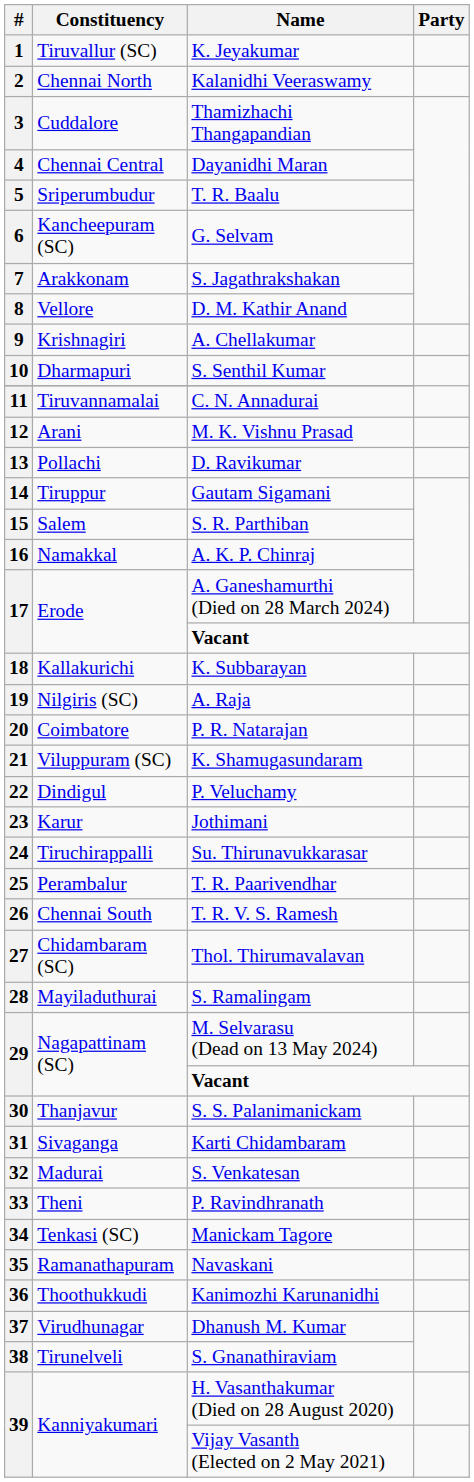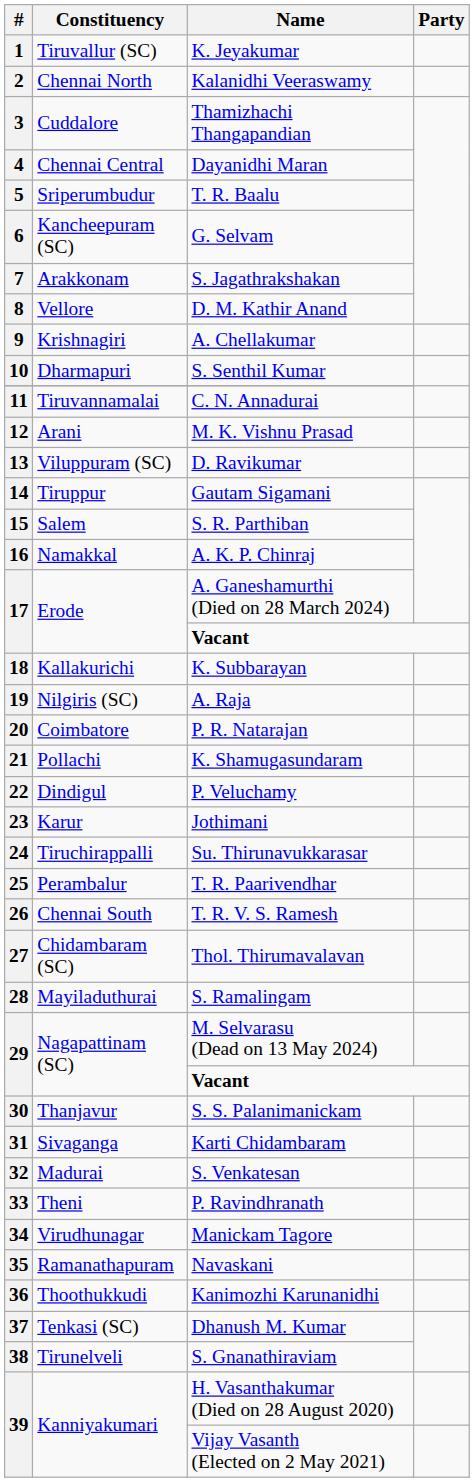(69, 462) Pollachi -> (104, 462) Viluppuram (SC)
(104, 760) Viluppuram (SC) -> (69, 760) Pollachi
(88, 1234) Tenkasi (SC) -> (91, 1234) Virudhunagar
(91, 1326) Virudhunagar -> (88, 1326) Tenkasi (SC)
